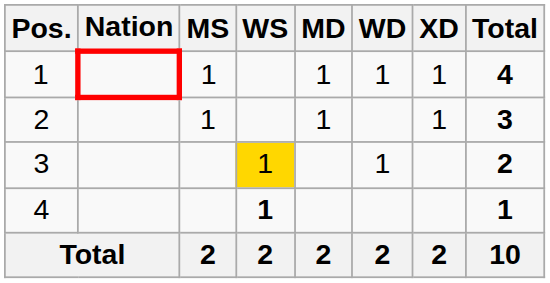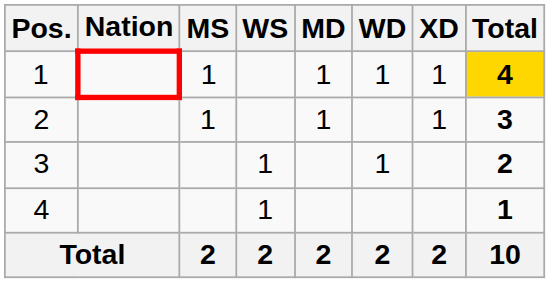(505, 74) no background -> (505, 74) gold background
(265, 164) gold background -> (265, 164) no background
(265, 209) bold -> (265, 209) normal
